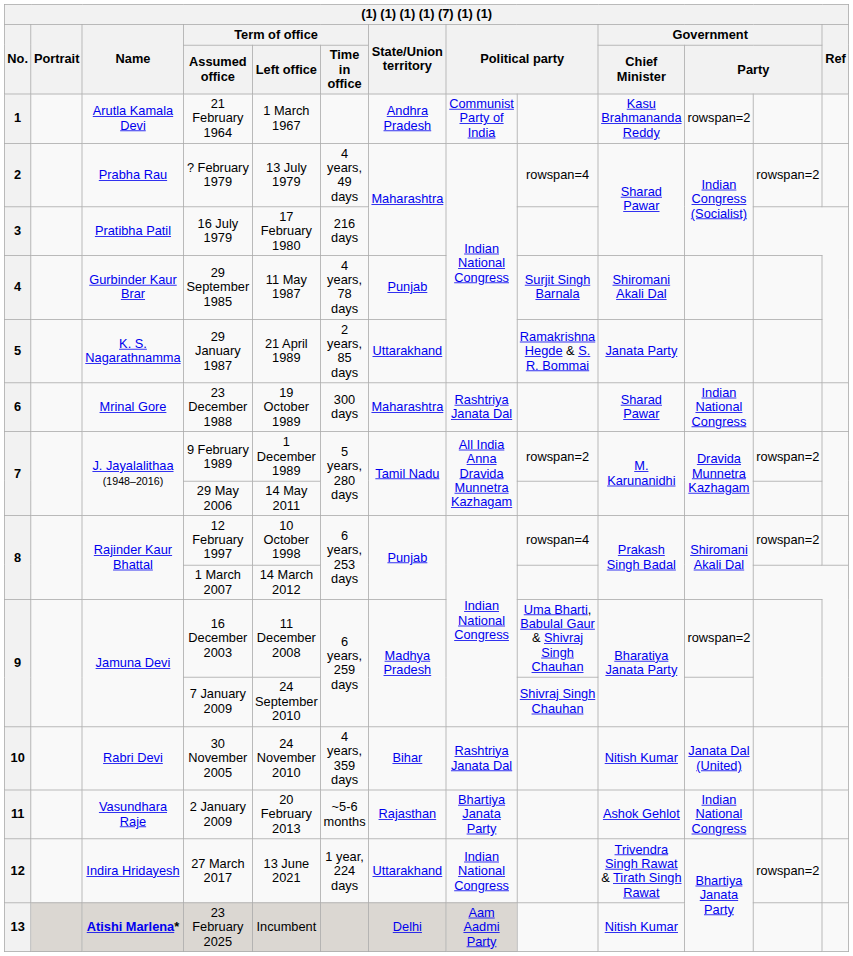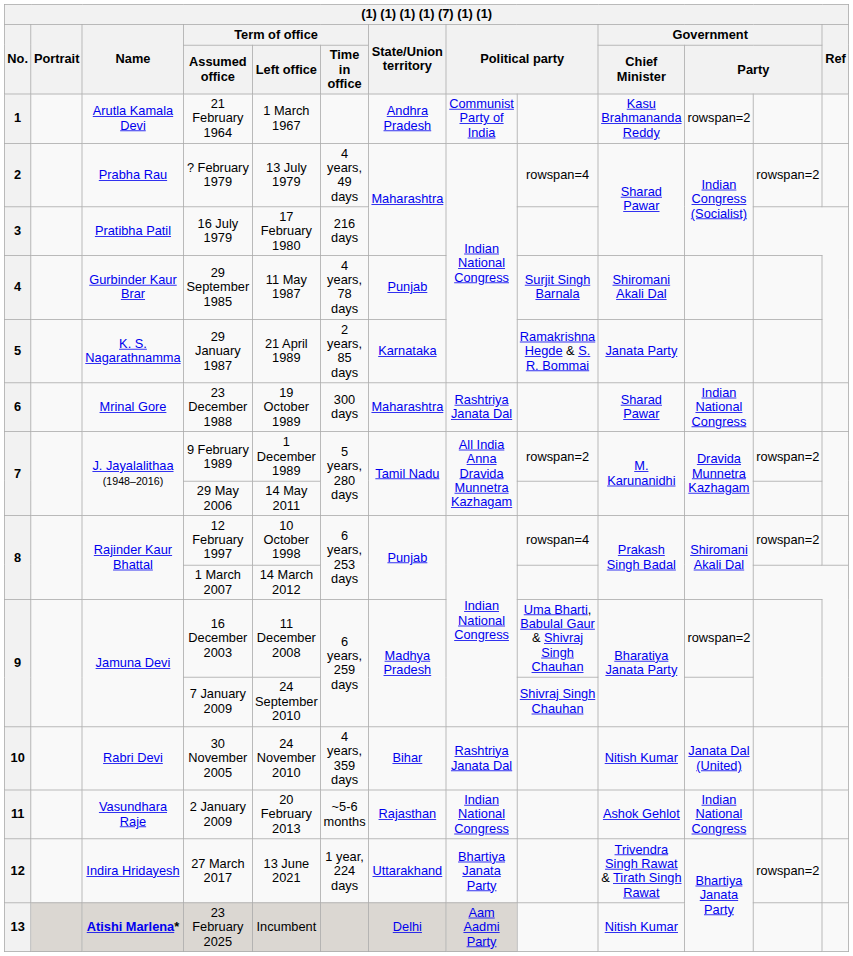(407, 351) Uttarakhand -> (407, 351) Karnataka
(482, 814) Bhartiya Janata Party -> (482, 814) Indian National Congress
(482, 870) Indian National Congress -> (482, 870) Bhartiya Janata Party
